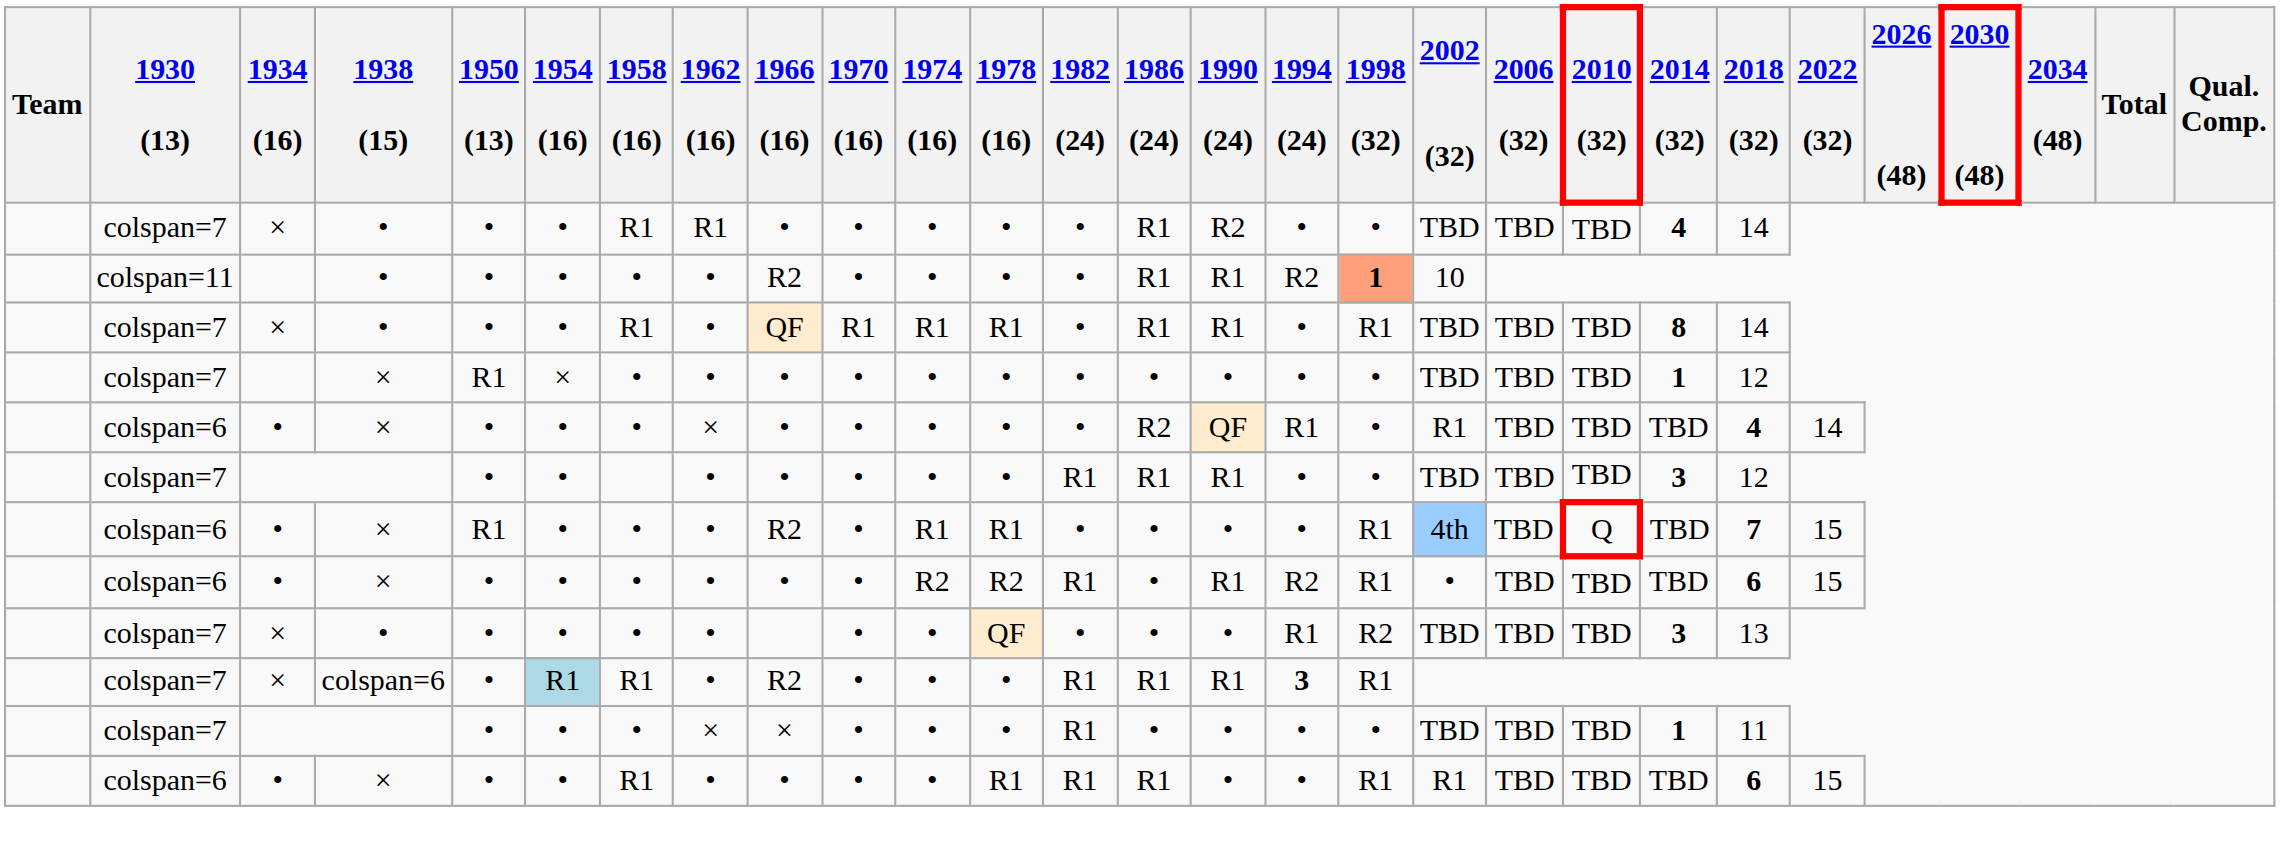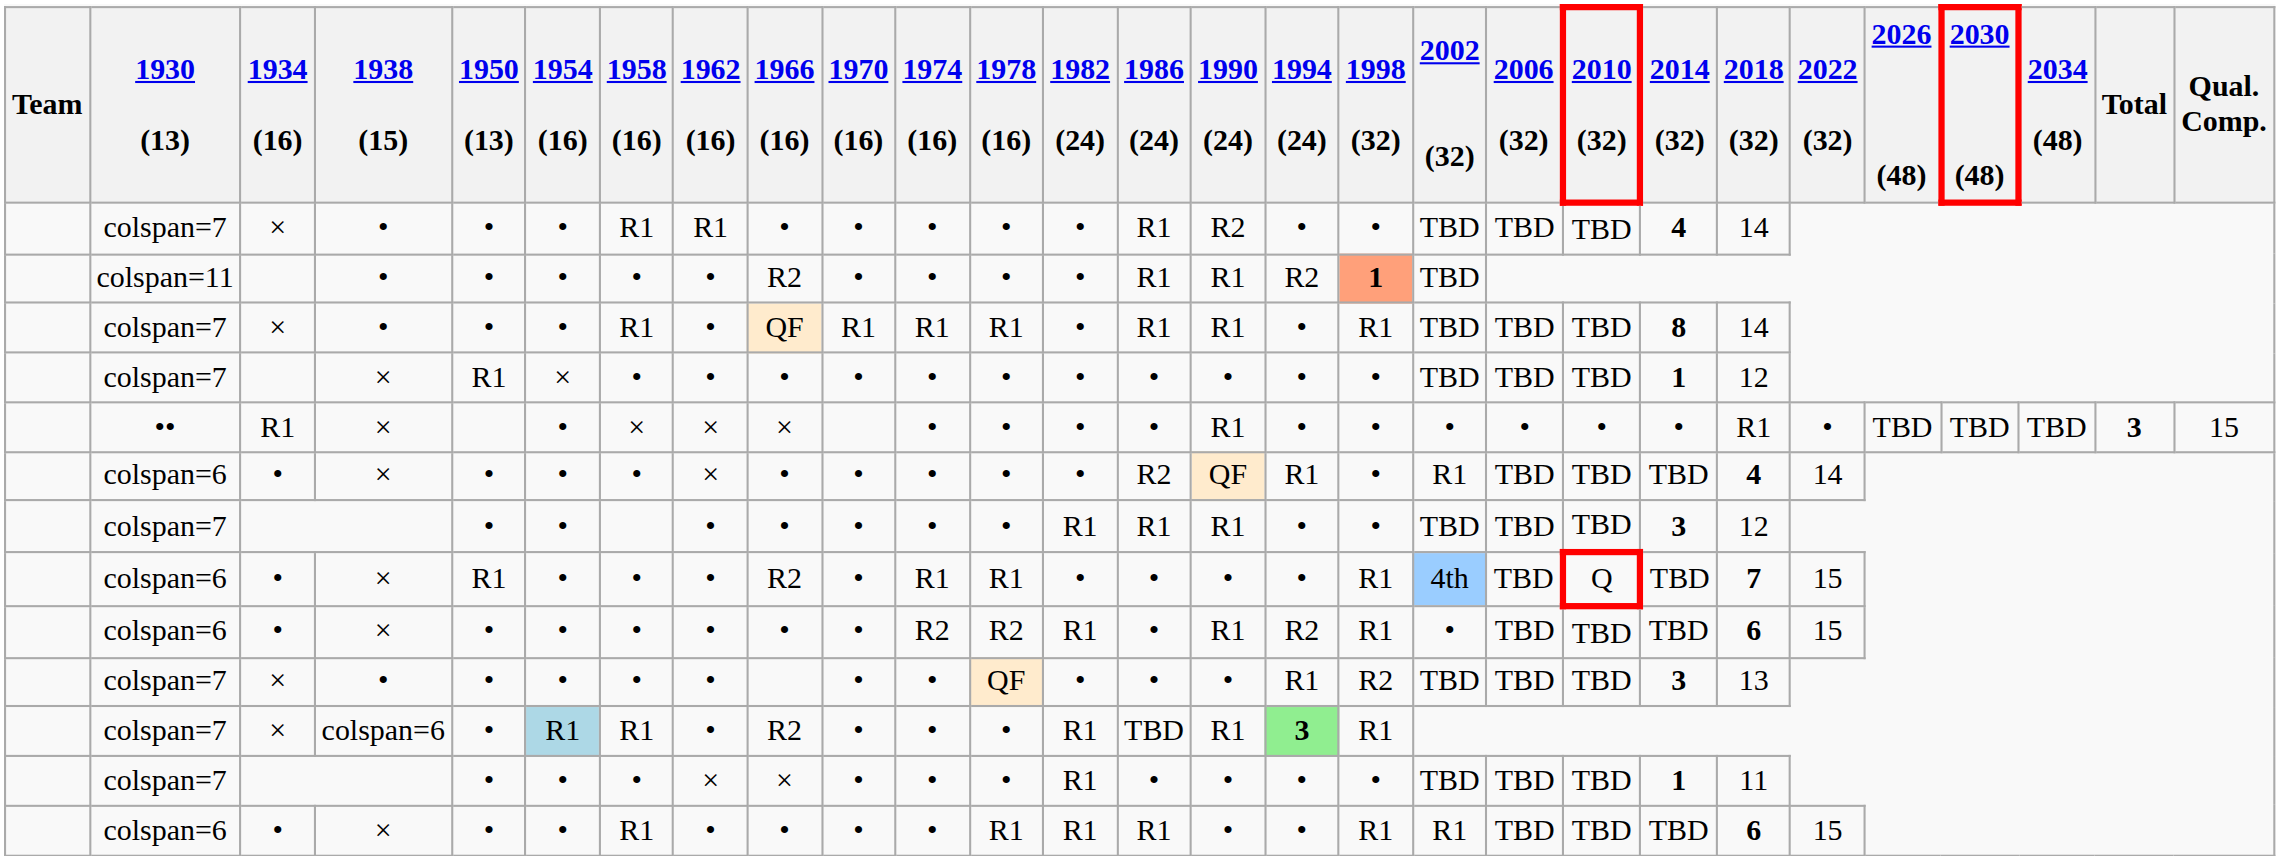(1450, 278) 10 -> (1450, 278) TBD
+ row: (165, 426)
(1154, 681) R1 -> (1154, 731) TBD
(1302, 681) no background -> (1302, 731) lightgreen background
